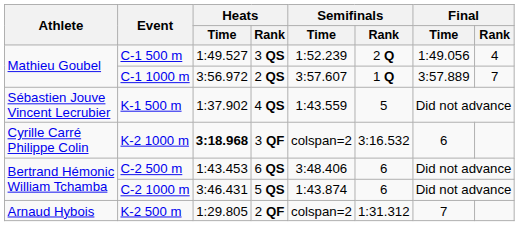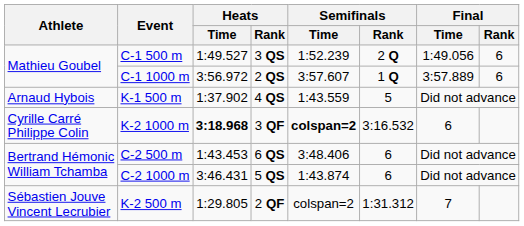(495, 56) 4 -> (499, 56) 6
(495, 77) 7 -> (499, 77) 6
(59, 105) Sébastien Jouve Vincent Lecrubier -> (51, 98) Arnaud Hybois
(321, 141) normal -> (324, 126) bold
(51, 211) Arnaud Hybois -> (59, 204) Sébastien Jouve Vincent Lecrubier
